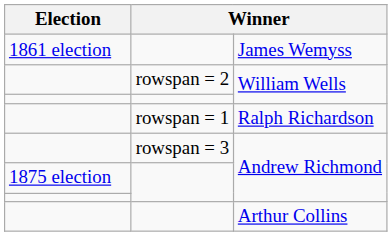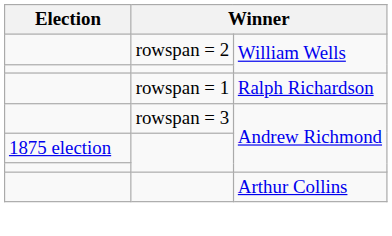- row: (182, 50)
